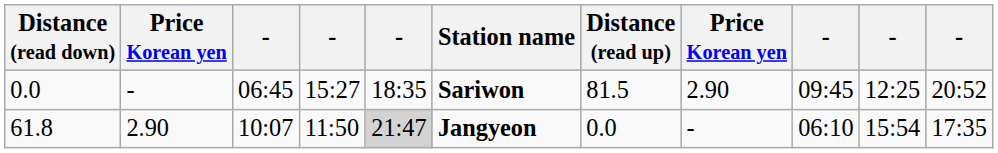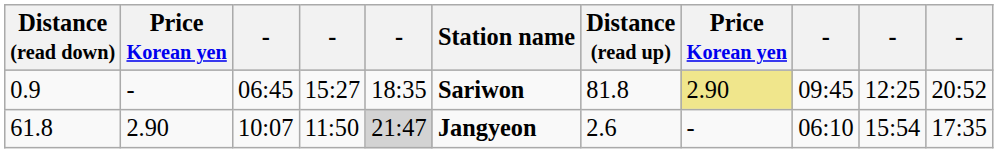(26, 89) 0.0 -> (26, 89) 0.9
(608, 89) 81.5 -> (608, 89) 81.8
(708, 89) no background -> (708, 89) khaki background
(601, 128) 0.0 -> (601, 128) 2.6
